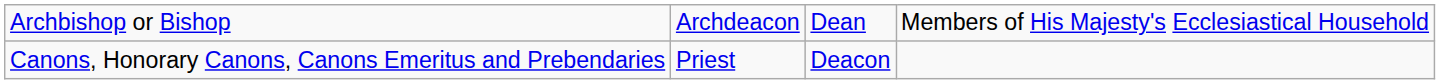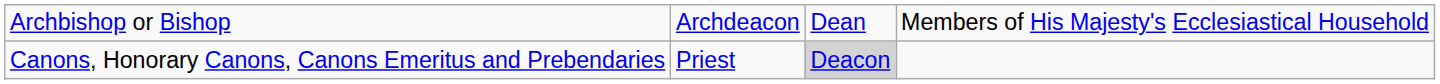(850, 59) no background -> (850, 59) lightgrey background
